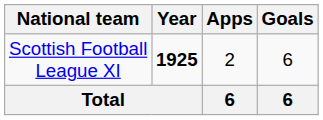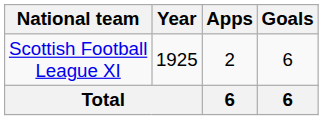(177, 59) bold -> (177, 59) normal
